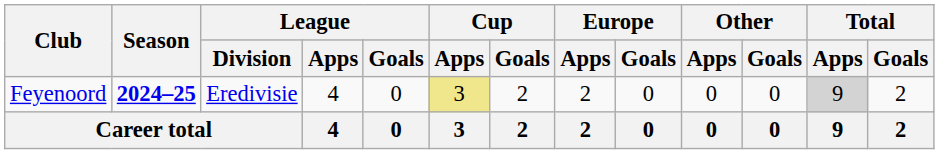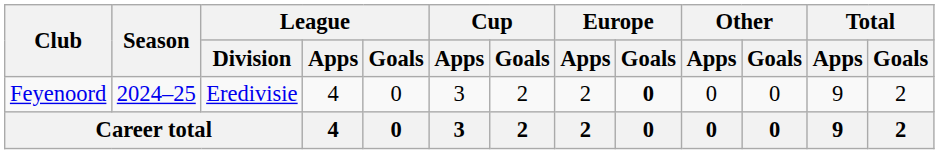(156, 93) bold -> (156, 93) normal
(459, 93) khaki background -> (459, 93) no background
(648, 93) normal -> (648, 93) bold
(838, 93) lightgrey background -> (838, 93) no background
